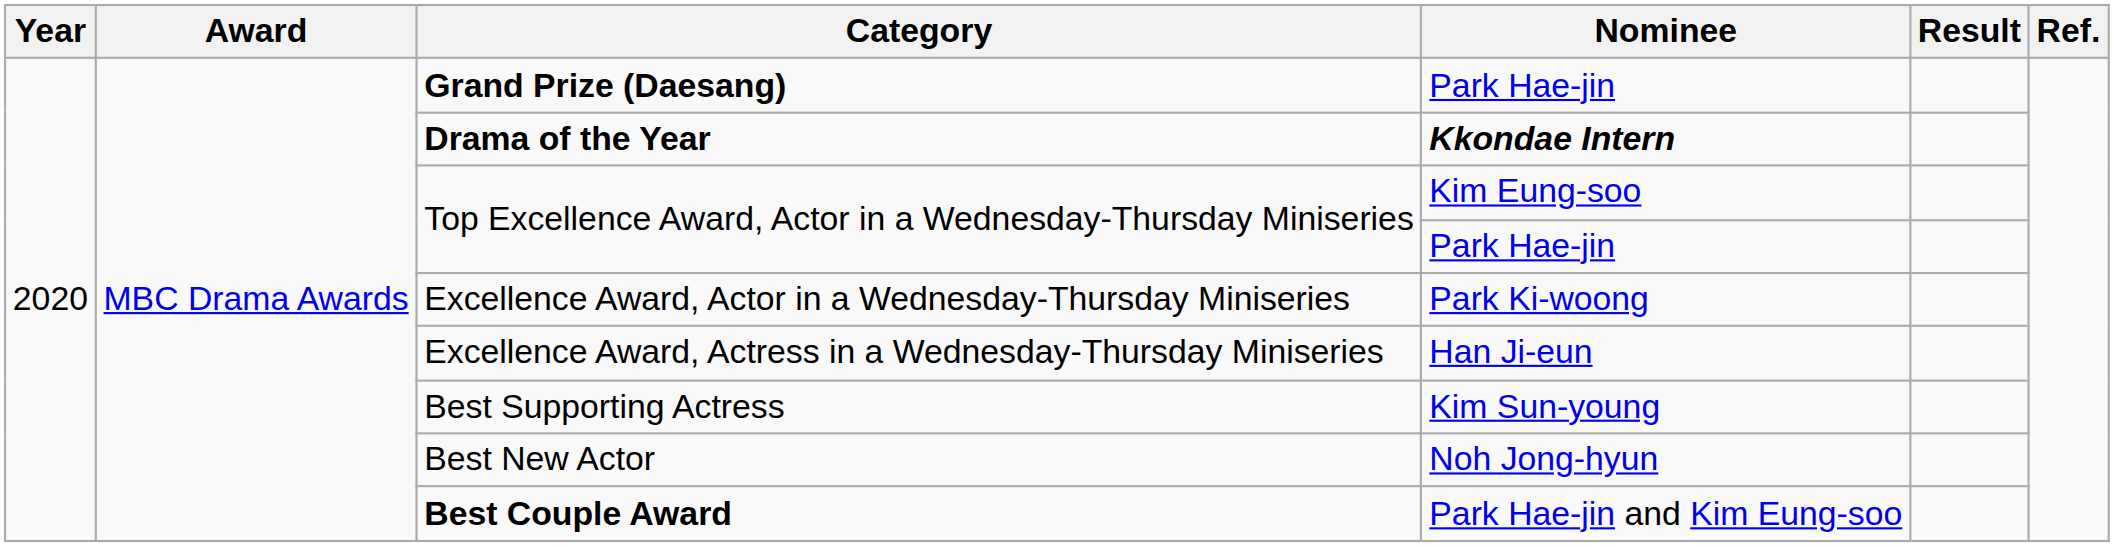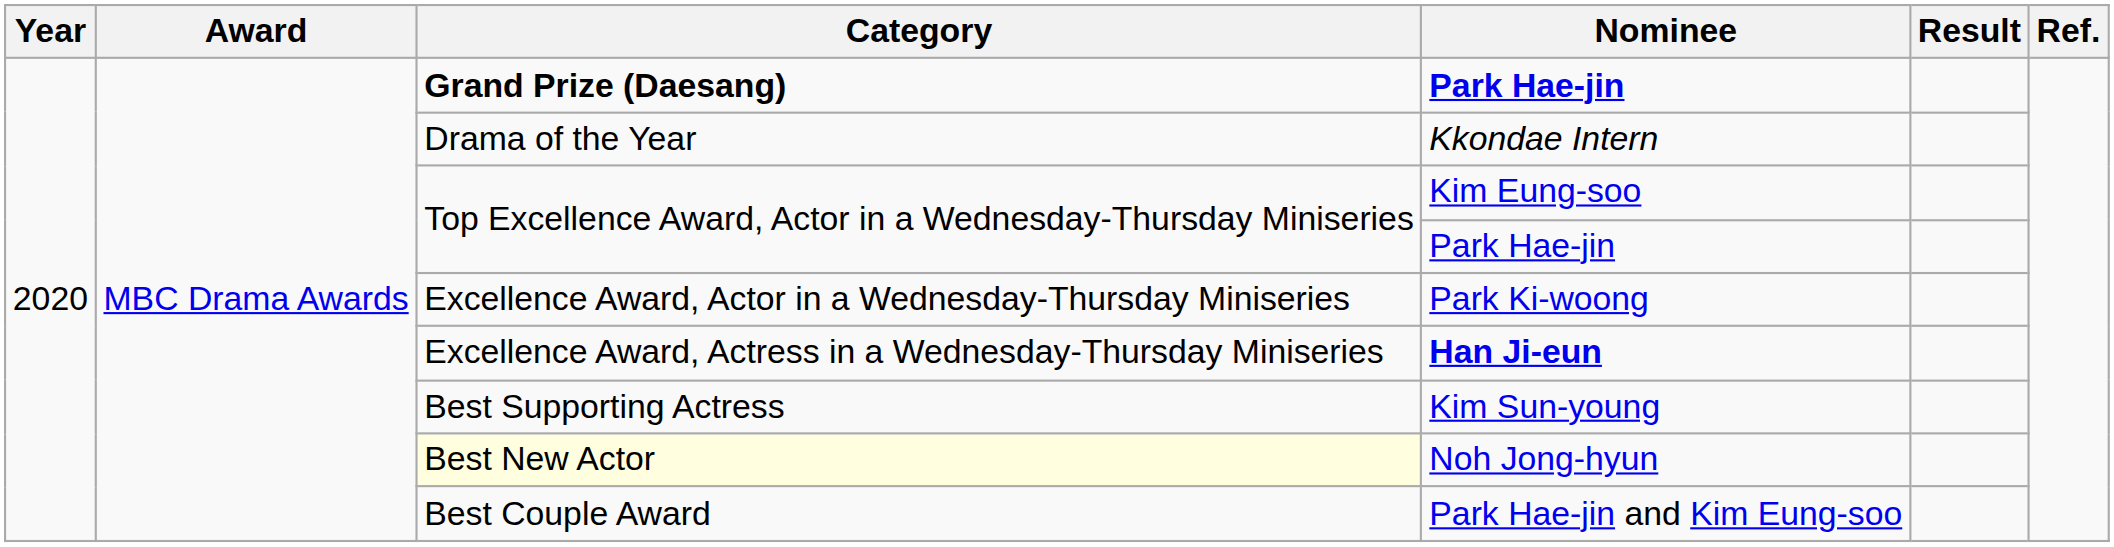(1522, 84) normal -> (1527, 84) bold
(567, 138) bold -> (560, 138) normal
(1552, 138) bold -> (1544, 138) normal
(1511, 352) normal -> (1516, 352) bold
(540, 459) no background -> (540, 459) lightyellow background
(578, 513) bold -> (568, 513) normal
